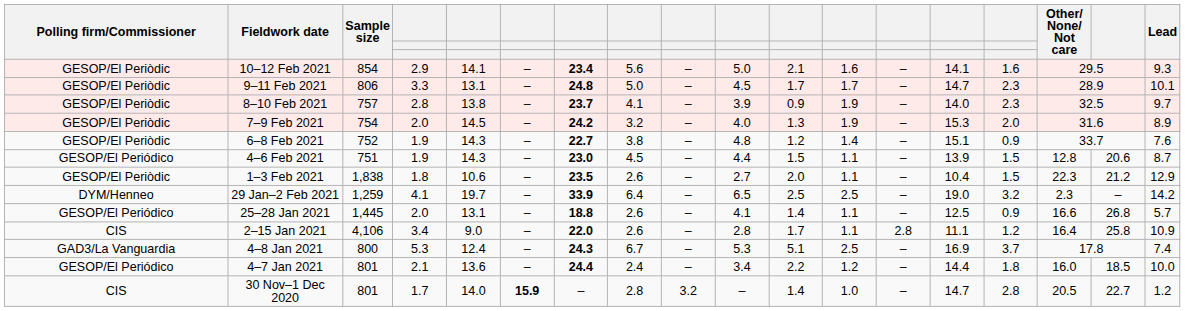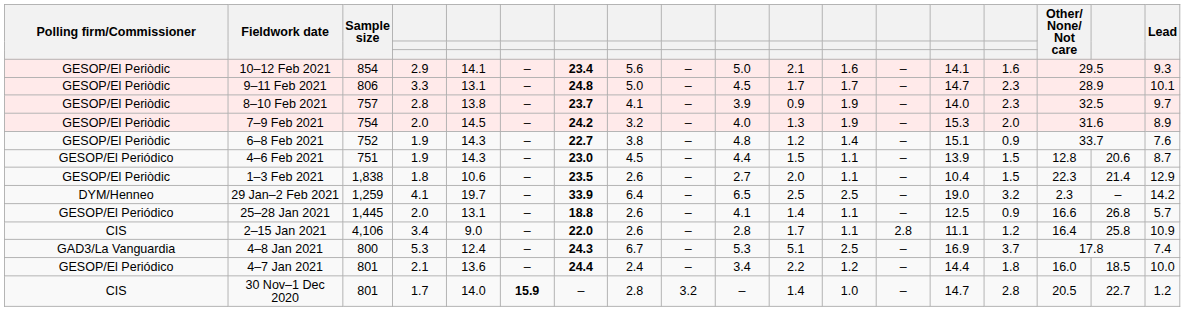(1118, 177) 21.2 -> (1118, 177) 21.4
